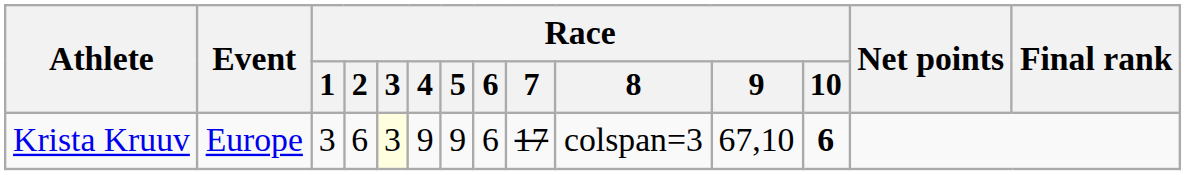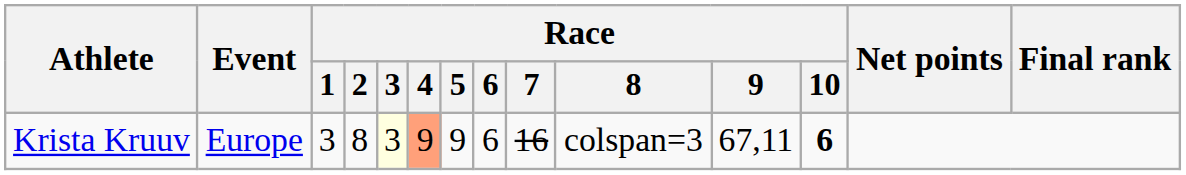(360, 140) 6 -> (360, 140) 8
(425, 140) no background -> (425, 140) lightsalmon background
(531, 140) 17 -> (531, 140) 16
(756, 140) 67,10 -> (756, 140) 67,11
